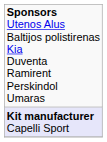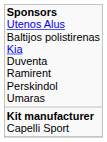(50, 122) lavender background -> (50, 122) no background
